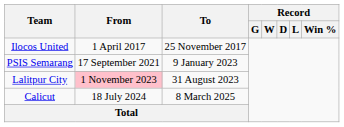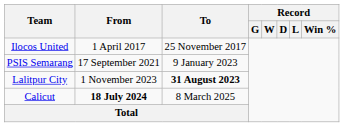(119, 79) pink background -> (119, 79) no background
(205, 79) normal -> (205, 79) bold
(119, 96) normal -> (119, 96) bold
